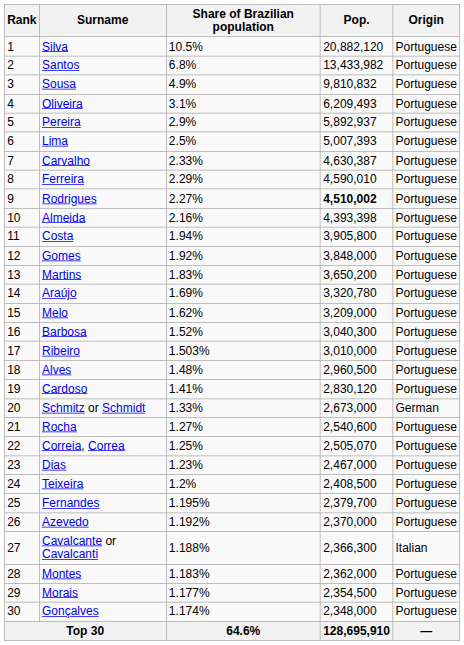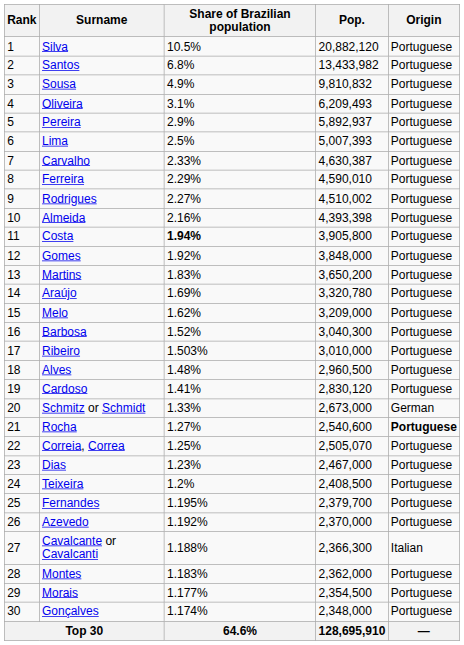(350, 198) bold -> (345, 198) normal
(186, 236) normal -> (184, 236) bold
(426, 427) normal -> (424, 427) bold
